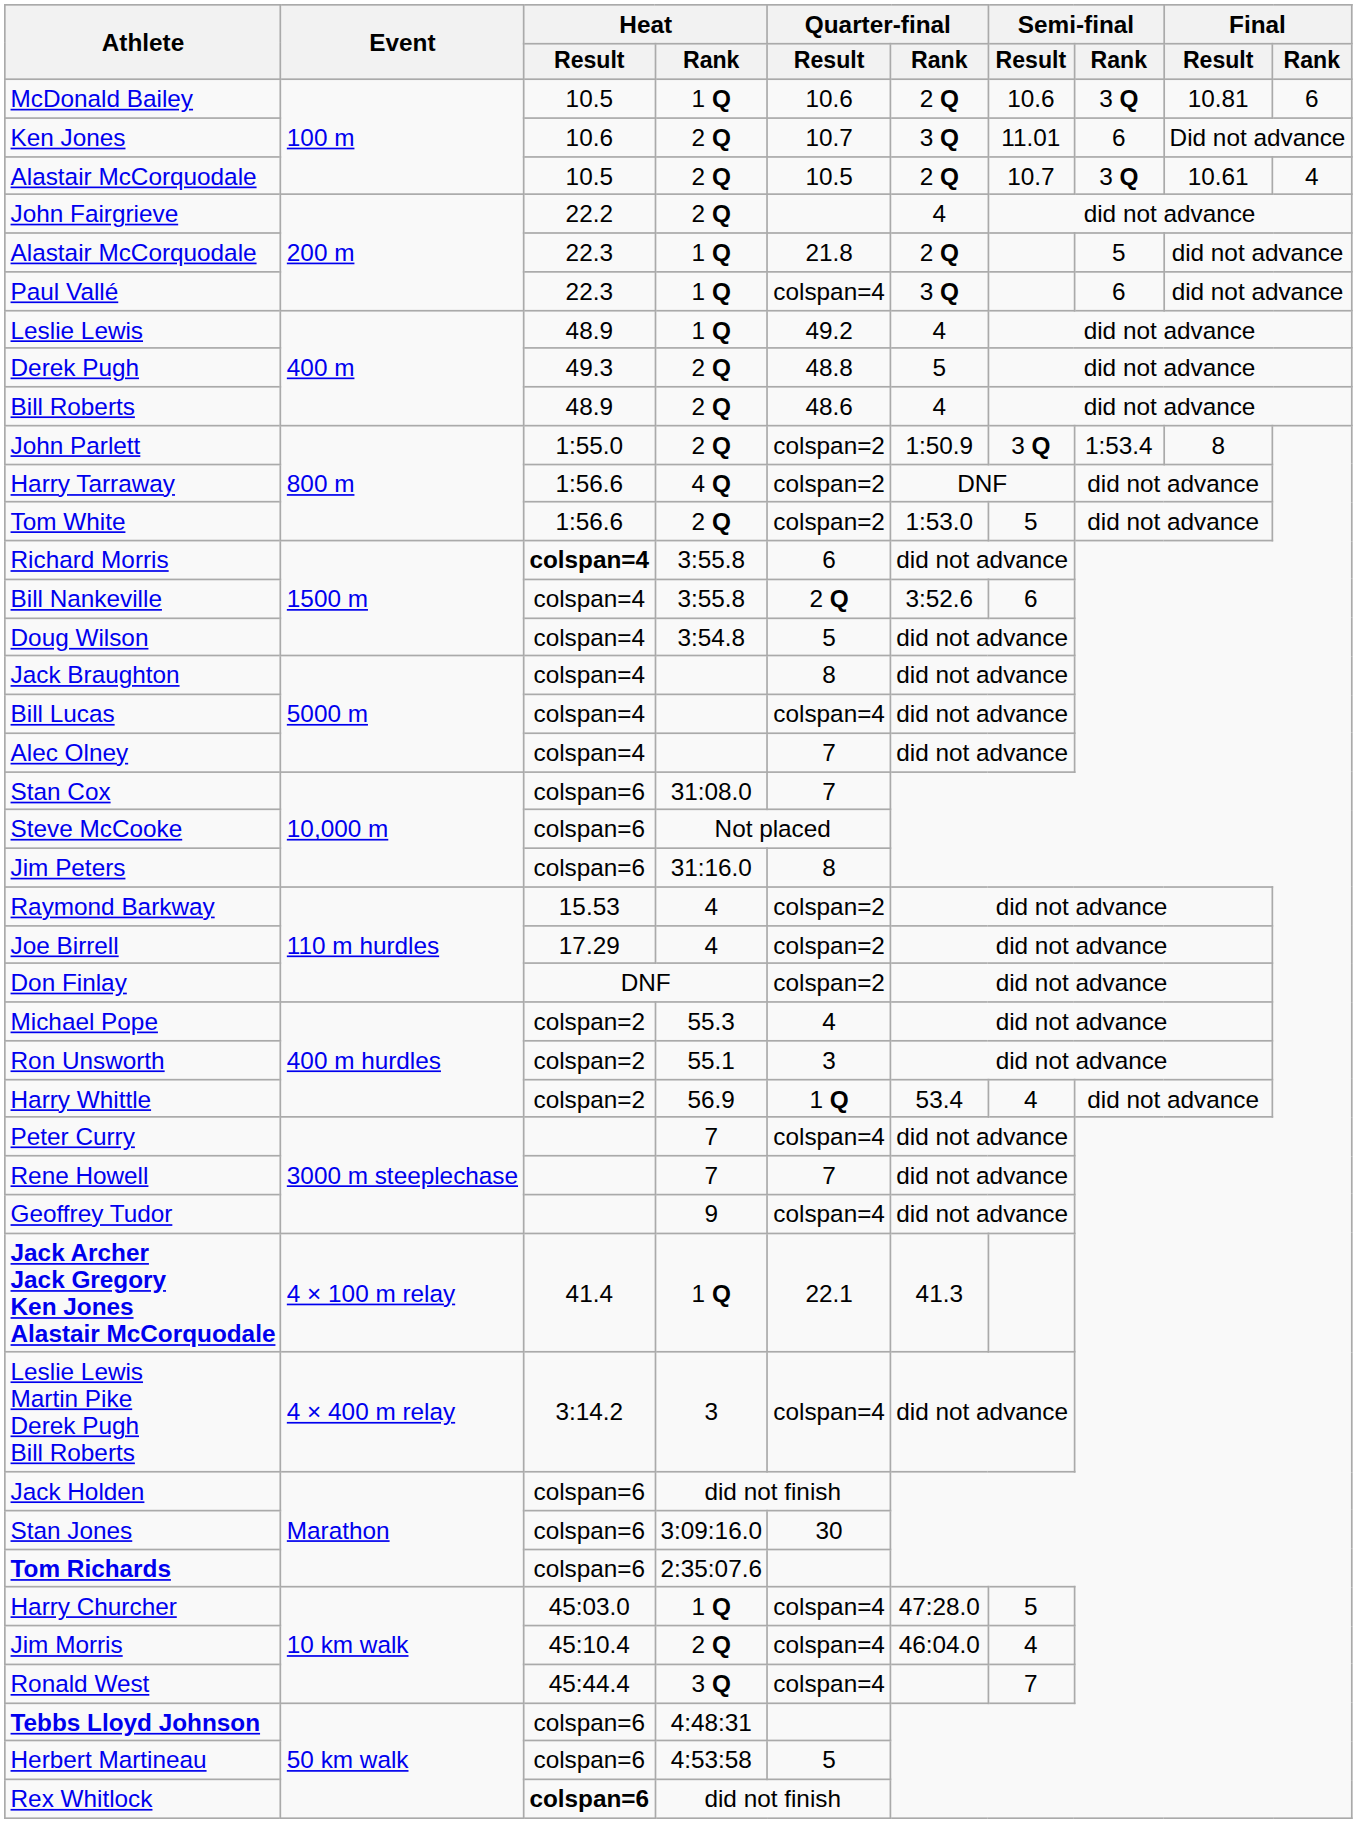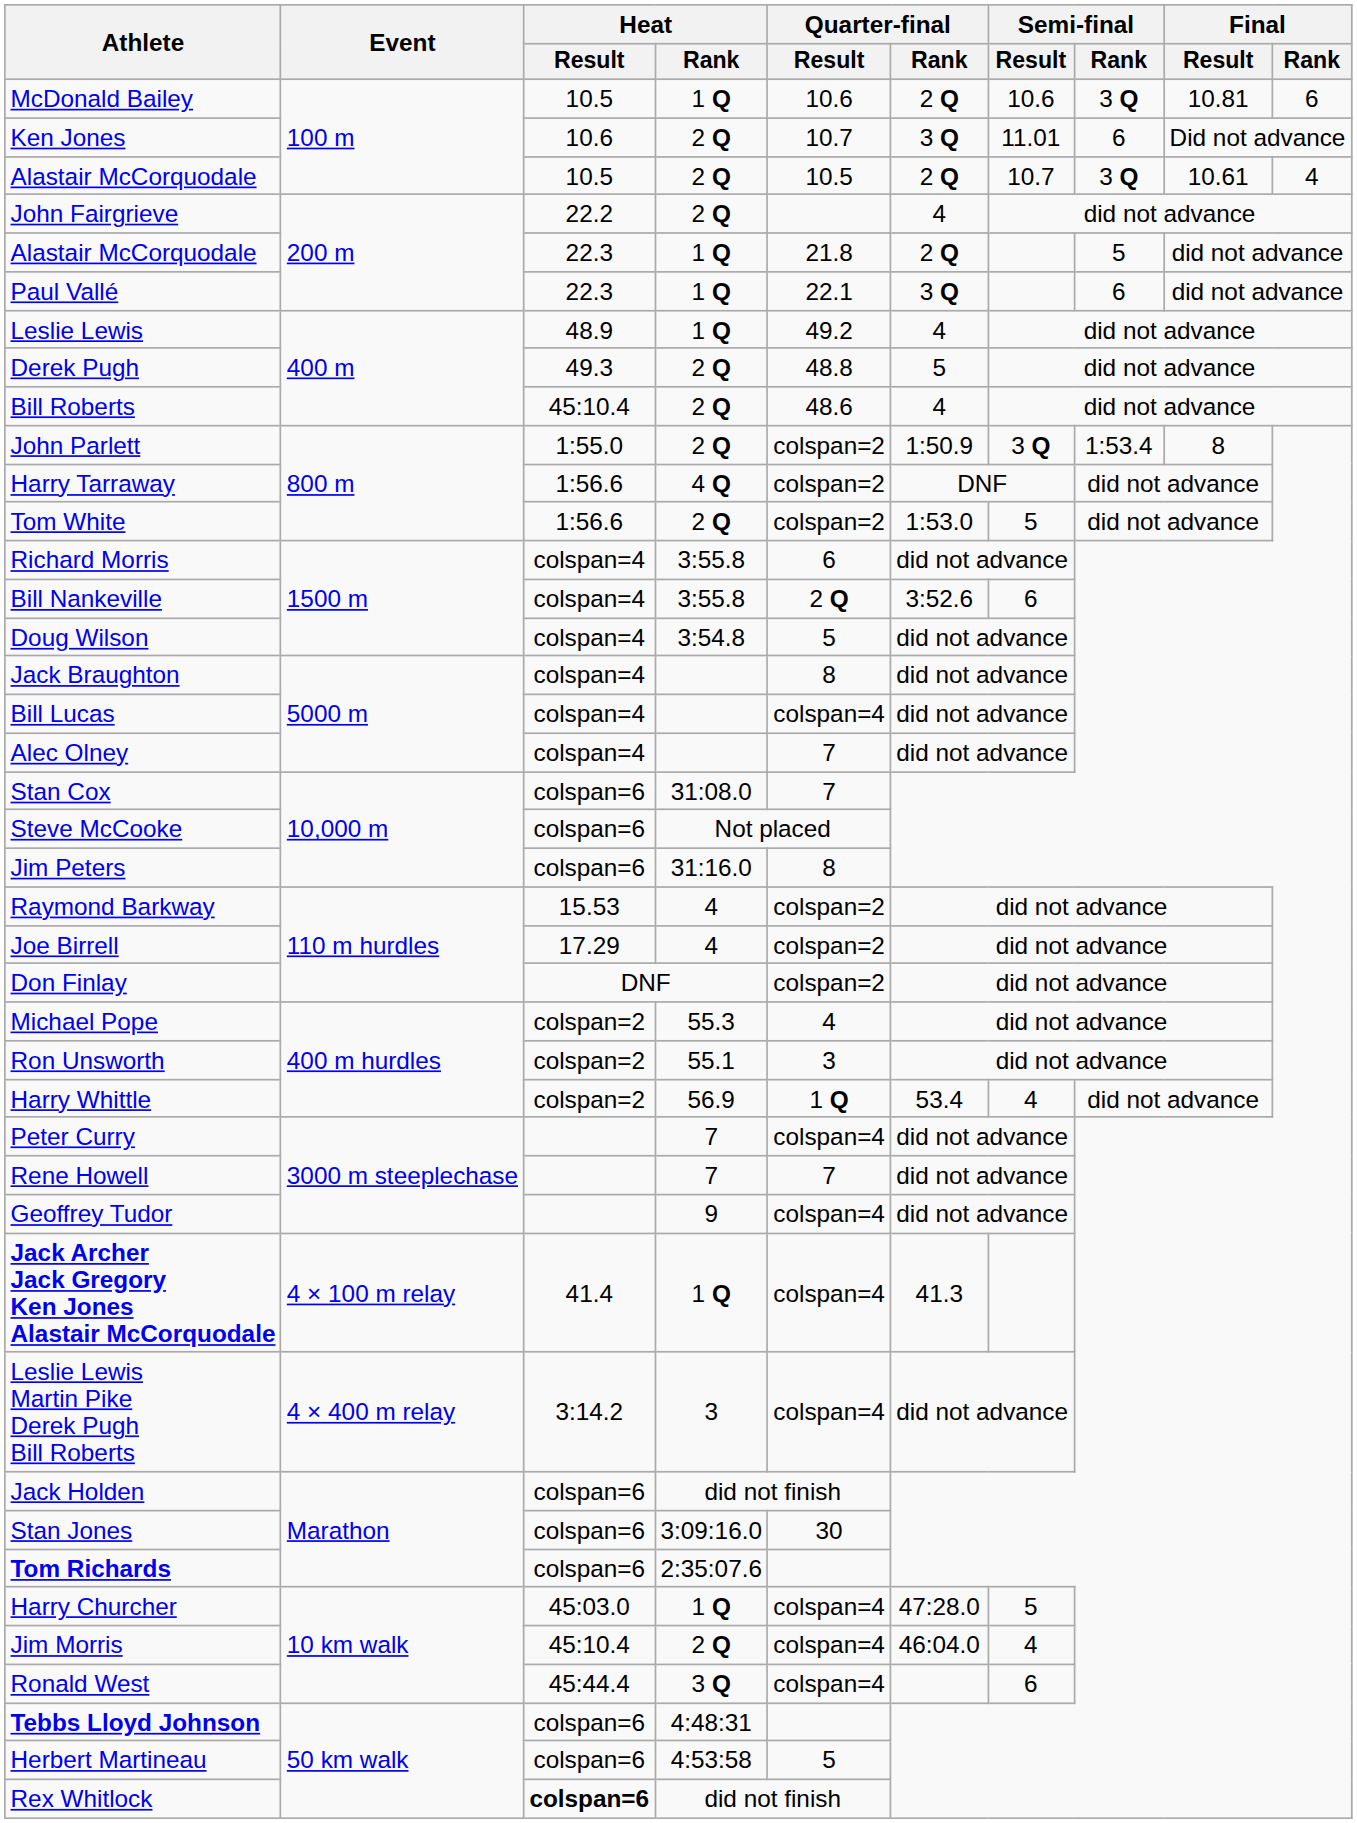(829, 291) colspan=4 -> (829, 291) 22.1
(589, 407) 48.9 -> (589, 407) 45:10.4
(589, 561) bold -> (589, 561) normal
(829, 1293) 22.1 -> (829, 1293) colspan=4
(1031, 1684) 7 -> (1031, 1684) 6
